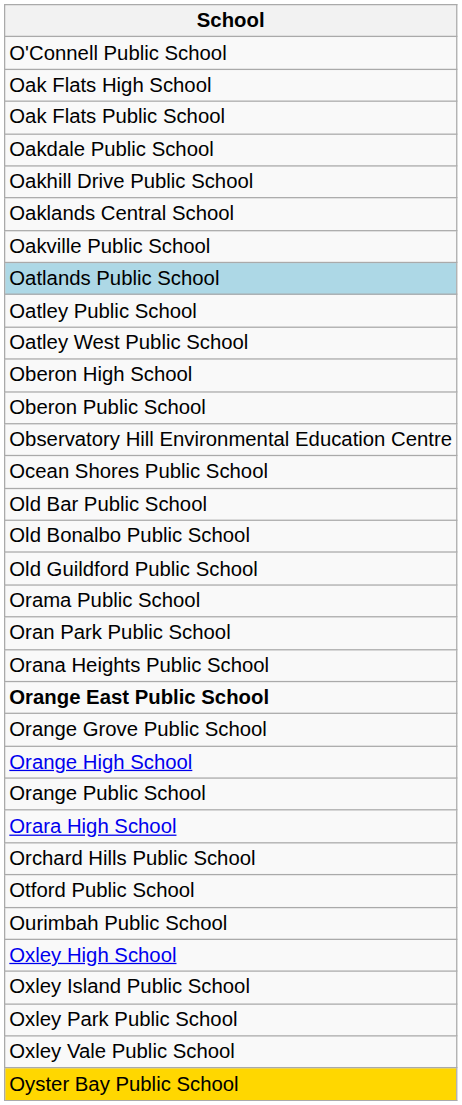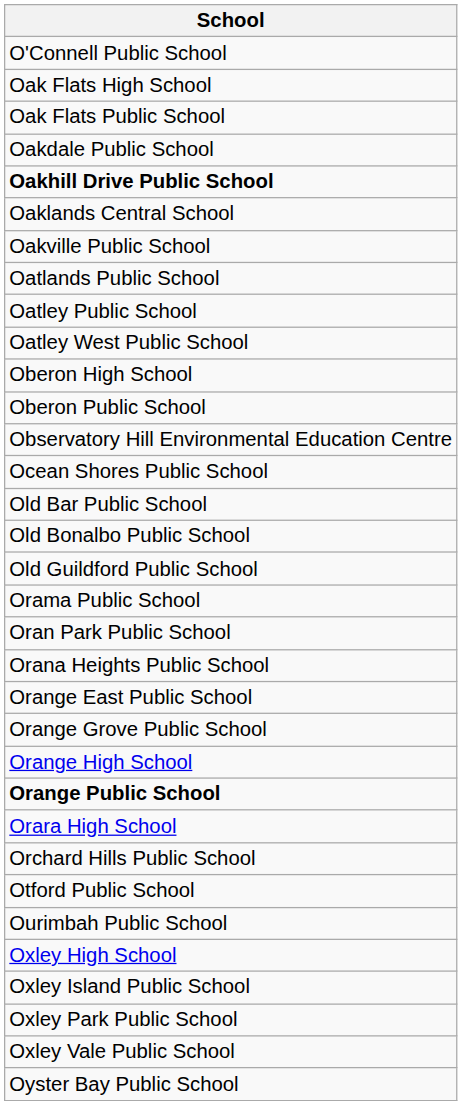(131, 181) normal -> (141, 181) bold
(114, 278) lightblue background -> (114, 278) no background
(139, 697) bold -> (131, 697) normal
(108, 794) normal -> (115, 794) bold
(124, 1084) gold background -> (124, 1084) no background
